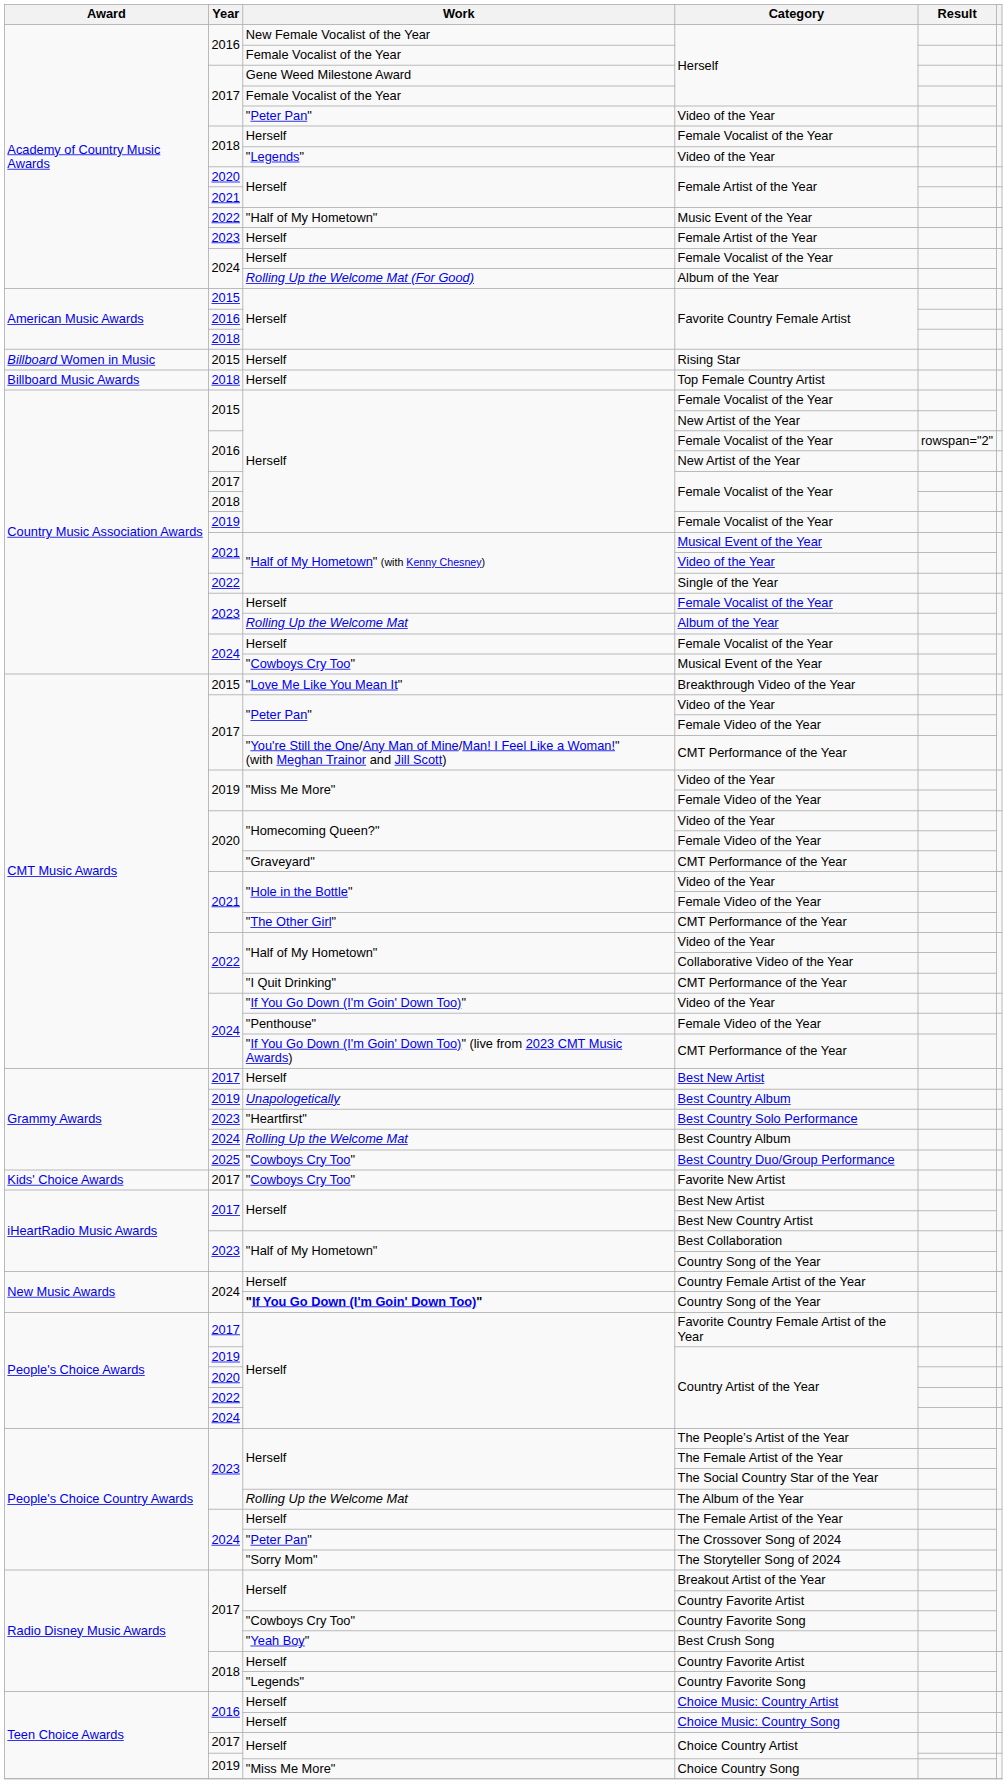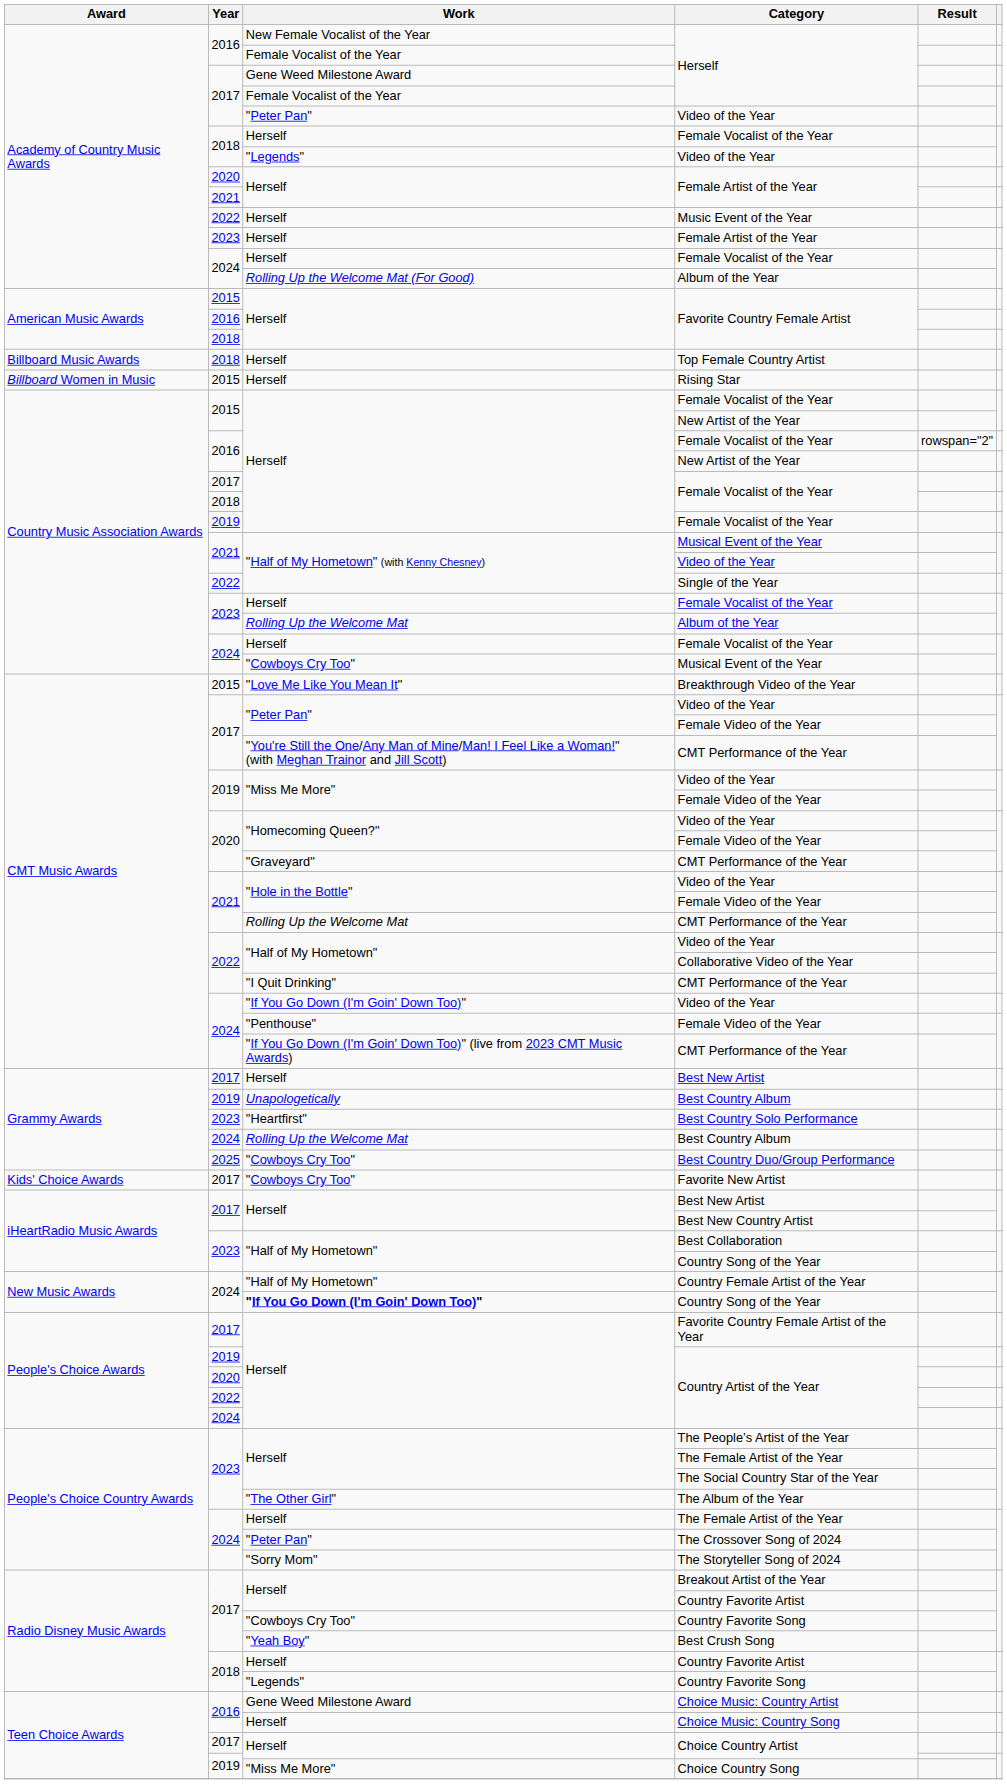(312, 217) "Half of My Hometown" -> (266, 217) Herself
rows swapped: (226, 380) <-> (226, 359)
(291, 922) "The Other Girl" -> (327, 922) Rolling Up the Welcome Mat
(266, 1281) Herself -> (312, 1281) "Half of My Hometown"
(327, 1499) Rolling Up the Welcome Mat -> (291, 1499) "The Other Girl"
(266, 1702) Herself -> (329, 1702) Gene Weed Milestone Award
